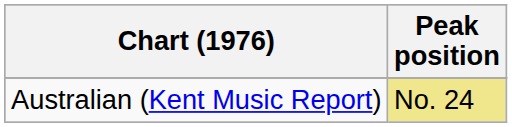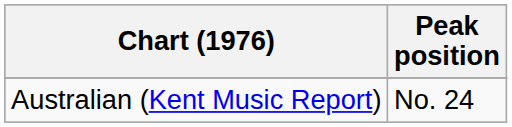(434, 99) khaki background -> (434, 99) no background
